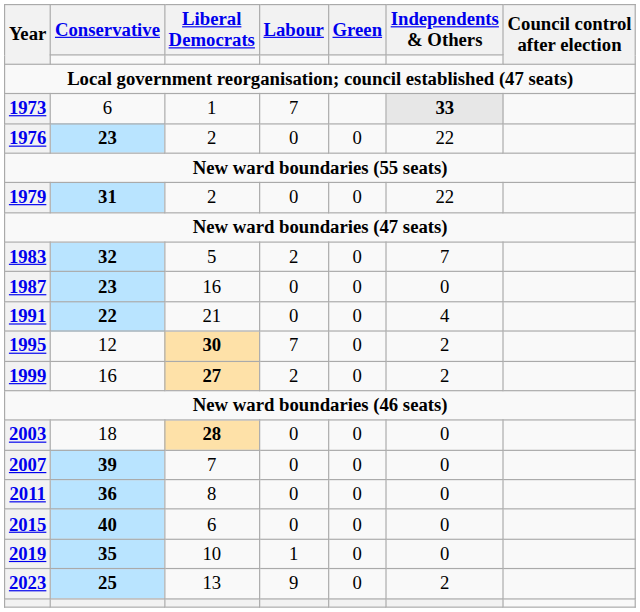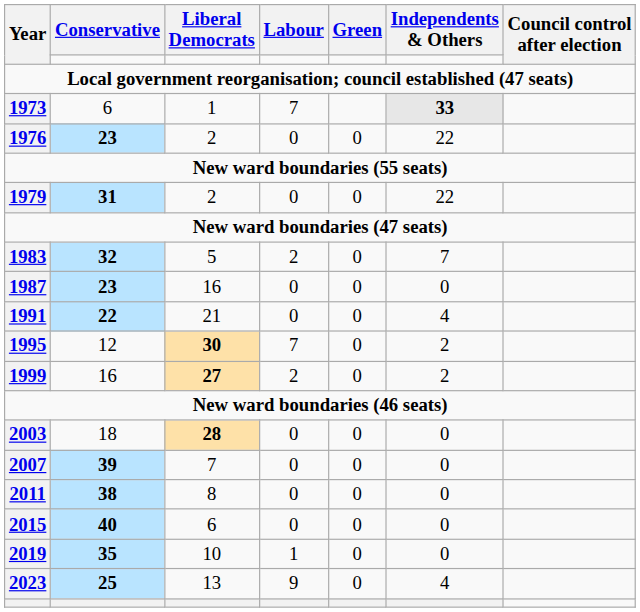(107, 494) 36 -> (107, 494) 38
(445, 583) 2 -> (445, 583) 4
